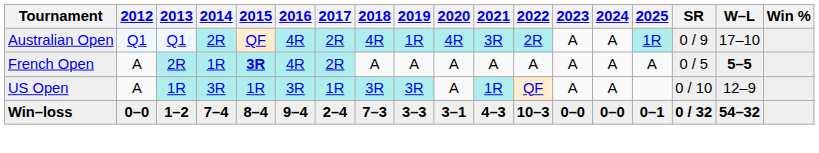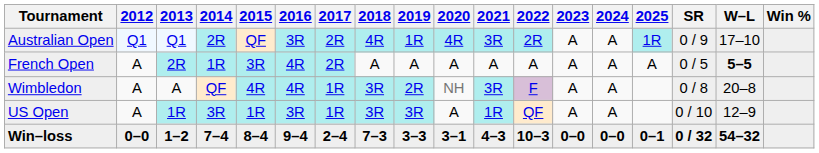(295, 39) 4R -> (295, 39) 3R
(256, 63) bold -> (256, 63) normal
+ row: (45, 87)
